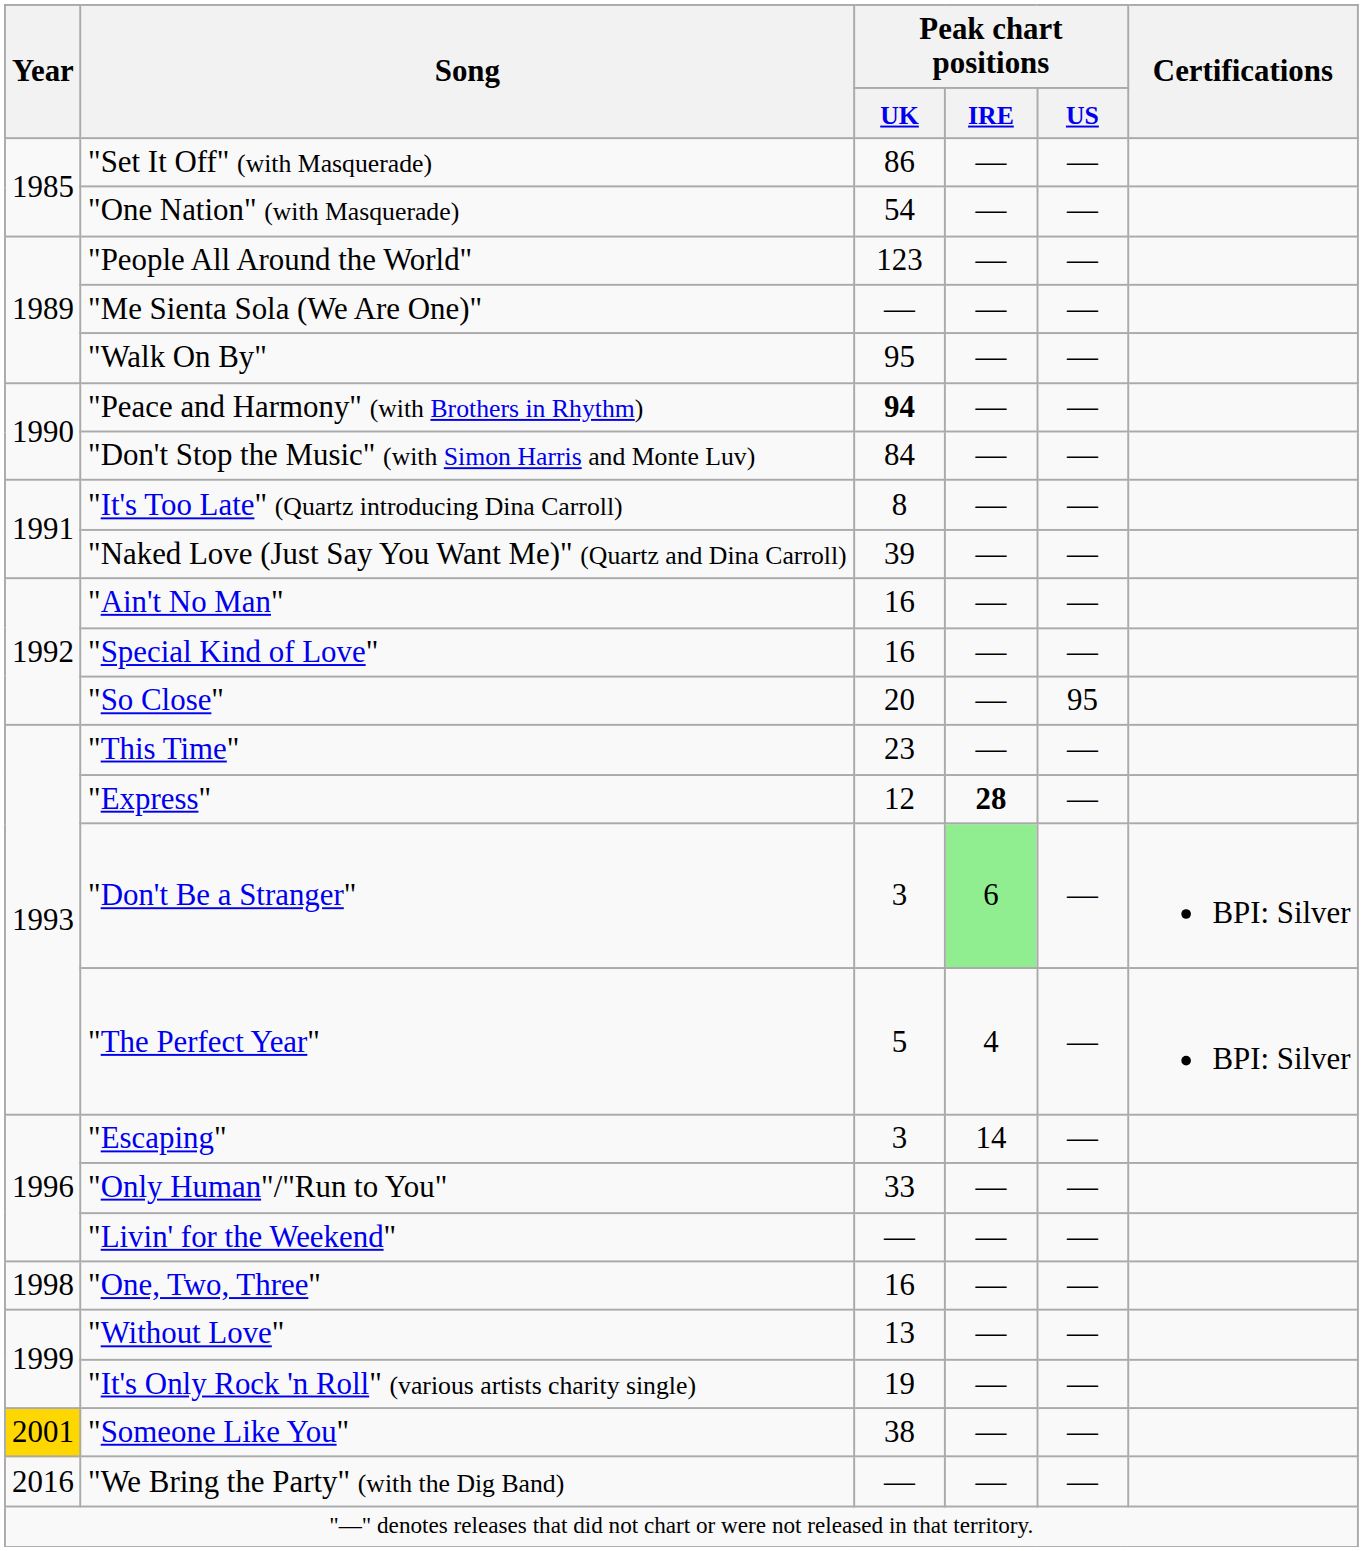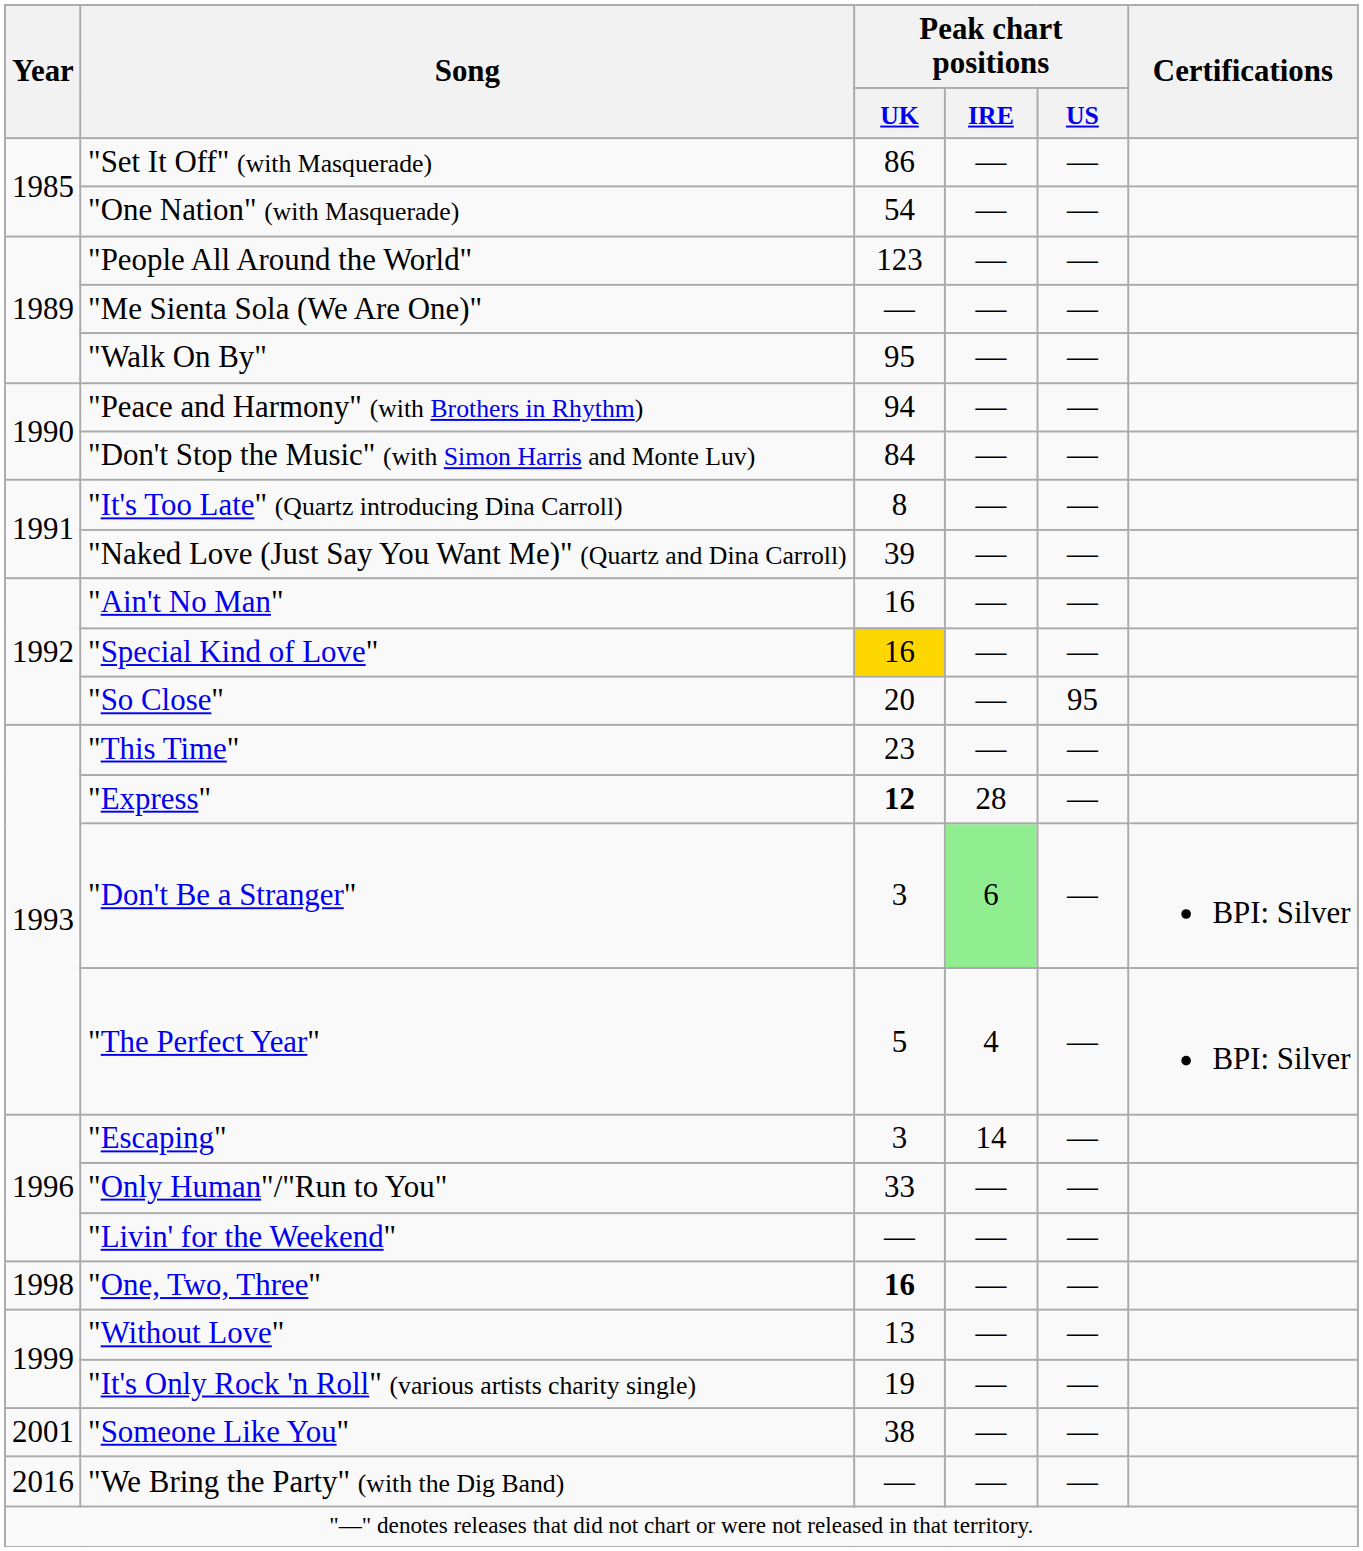(900, 406) bold -> (900, 406) normal
(900, 651) no background -> (900, 651) gold background
(900, 798) normal -> (900, 798) bold
(991, 798) bold -> (991, 798) normal
(900, 1285) normal -> (900, 1285) bold
(43, 1432) gold background -> (43, 1432) no background
